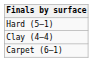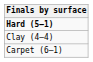(30, 24) normal -> (30, 24) bold
